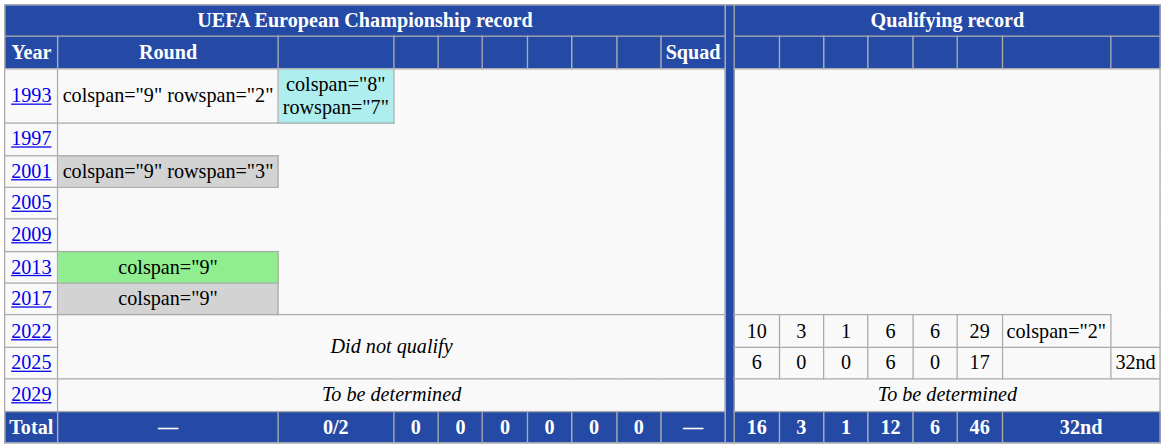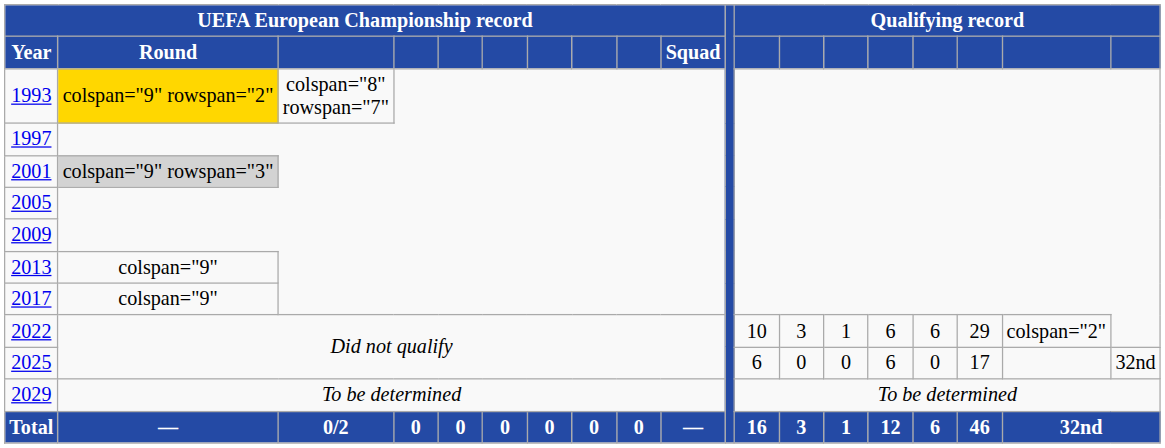(168, 95) no background -> (168, 95) gold background
(336, 95) paleturquoise background -> (336, 95) no background
(168, 266) lightgreen background -> (168, 266) no background
(168, 298) lightgrey background -> (168, 298) no background
